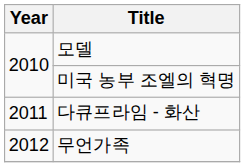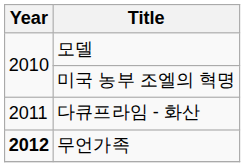(29, 145) normal -> (29, 145) bold
